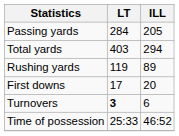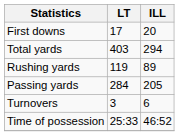rows swapped: (36, 85) <-> (43, 31)
(113, 103) bold -> (113, 103) normal
